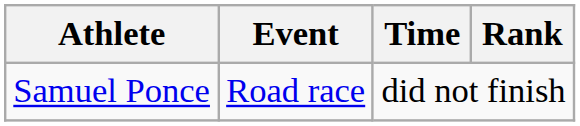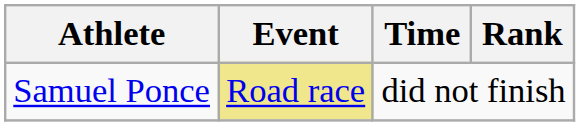(296, 90) no background -> (296, 90) khaki background
